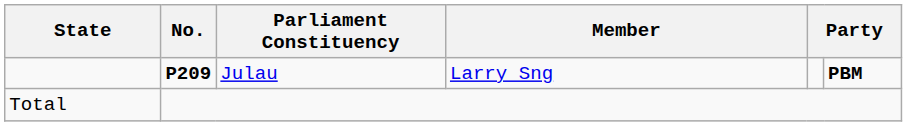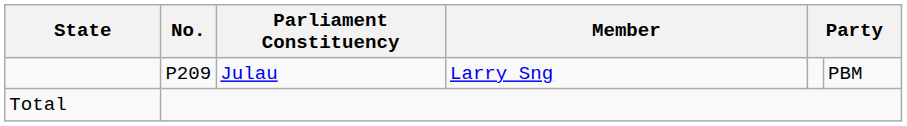(188, 74) bold -> (188, 74) normal
(845, 74) bold -> (845, 74) normal
